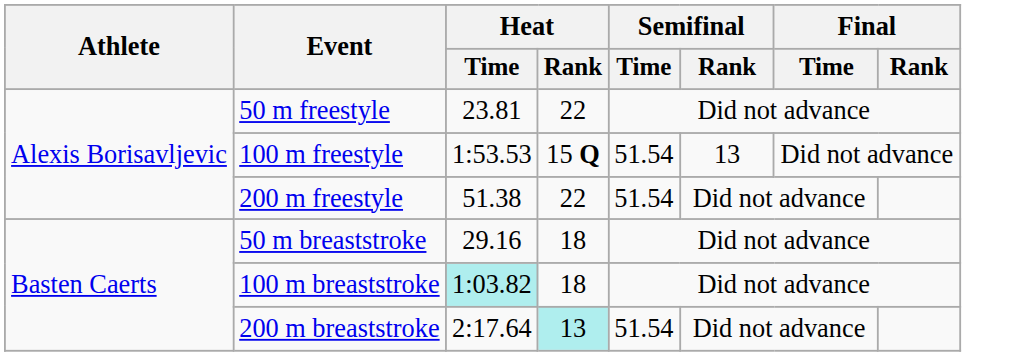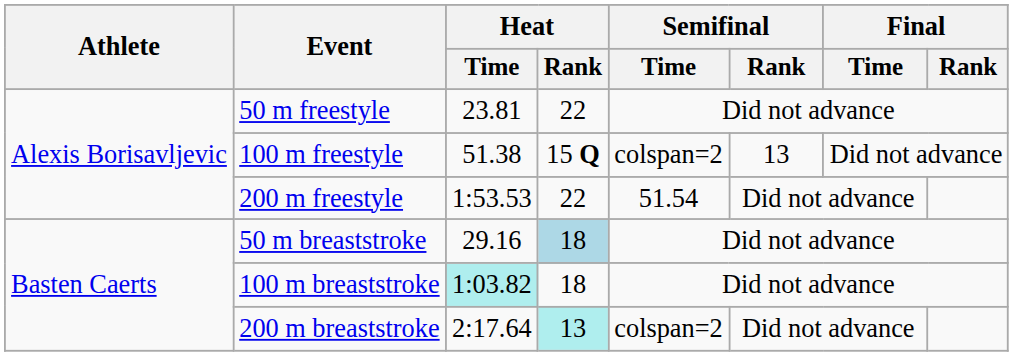(492, 154) 1:53.53 -> (492, 154) 51.38
(644, 154) 51.54 -> (669, 154) colspan=2
(492, 198) 51.38 -> (492, 198) 1:53.53
(573, 241) no background -> (573, 241) lightblue background
(644, 328) 51.54 -> (669, 328) colspan=2
